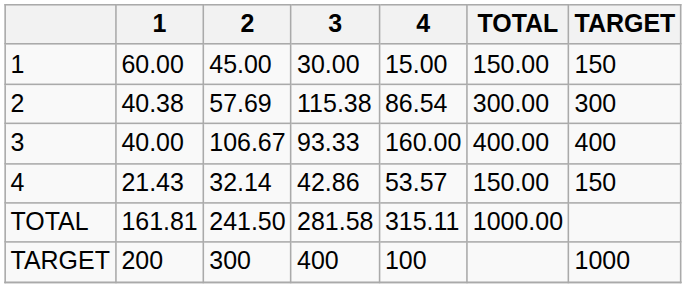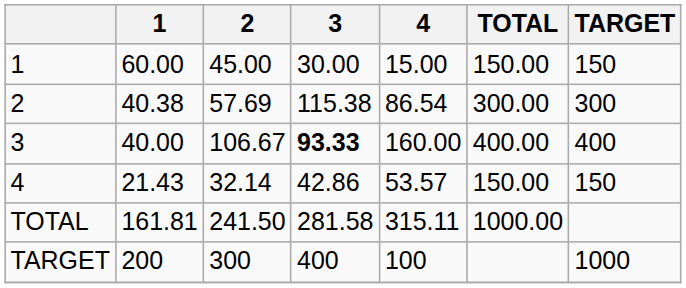(328, 143) normal -> (328, 143) bold
